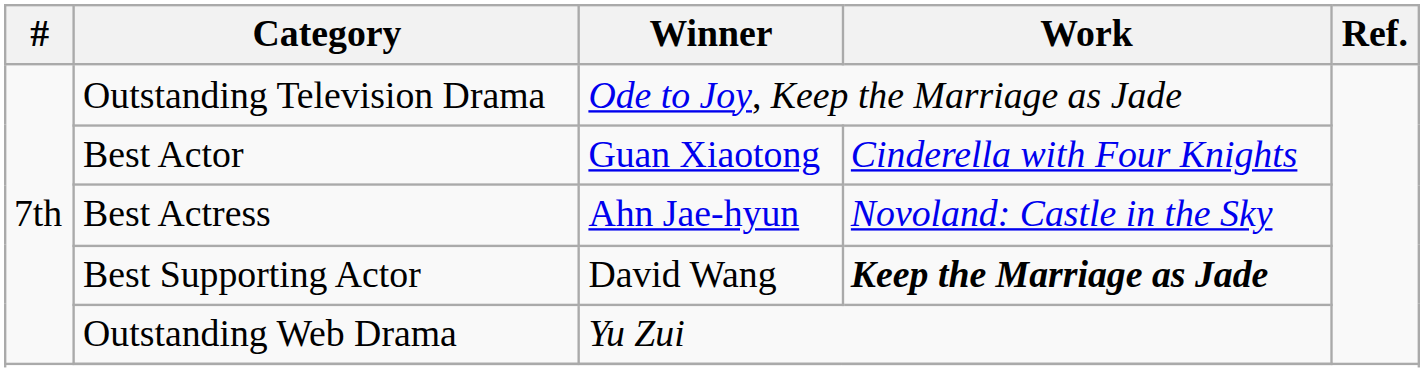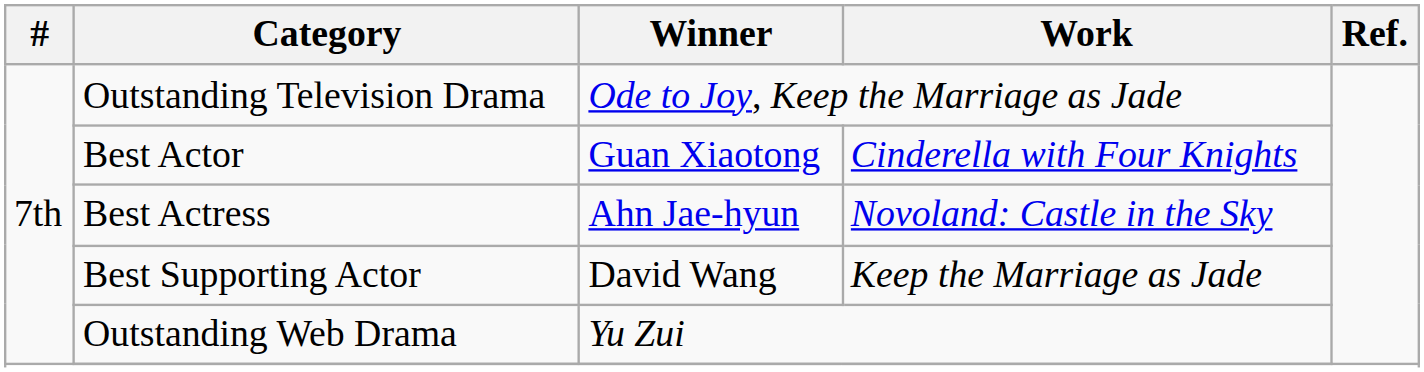(1060, 273) bold -> (1056, 273) normal
